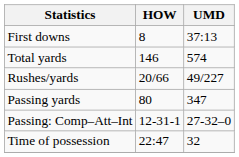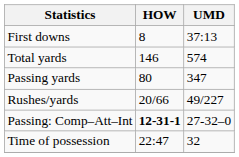rows swapped: (43, 78) <-> (44, 99)
(160, 120) normal -> (160, 120) bold
